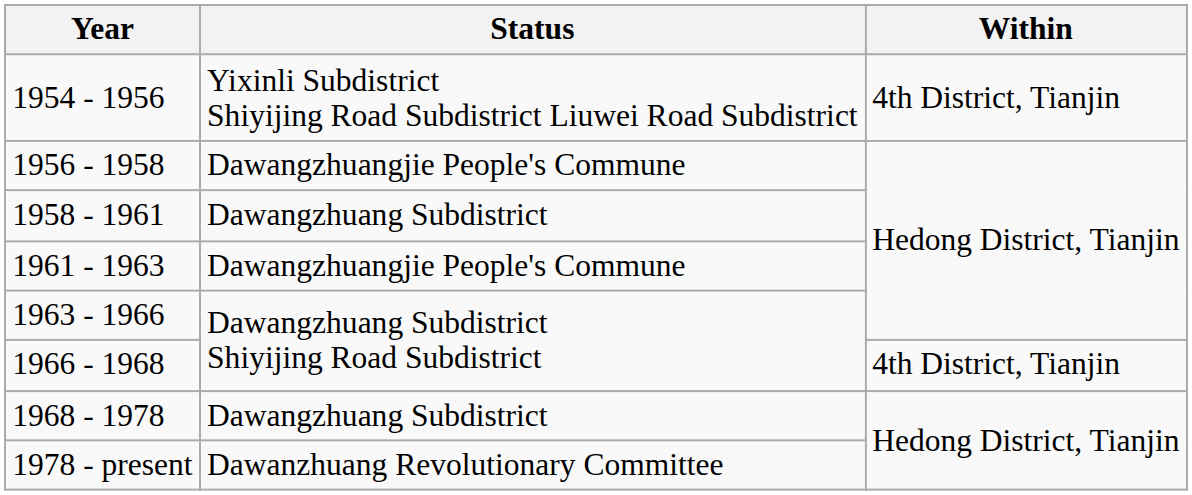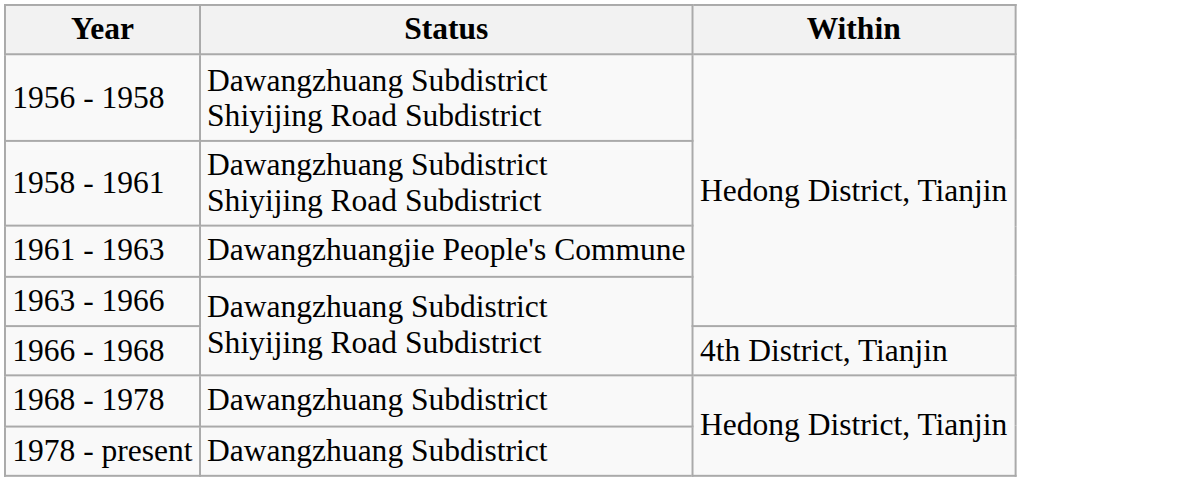- row: (88, 97)
(446, 164) Dawangzhuangjie People's Commune -> (377, 97) Dawangzhuang Subdistrict Shiyijing Road Subdistrict
(377, 214) Dawangzhuang Subdistrict -> (377, 182) Dawangzhuang Subdistrict Shiyijing Road Subdistrict
(465, 464) Dawanzhuang Revolutionary Committee -> (377, 450) Dawangzhuang Subdistrict
